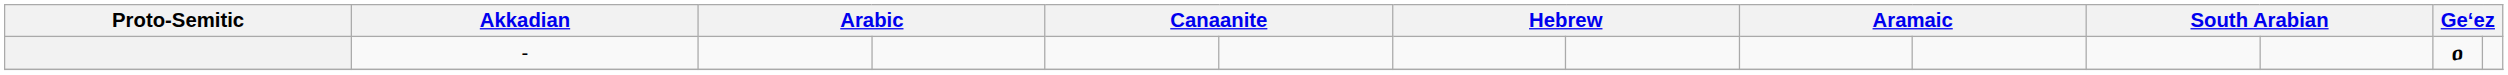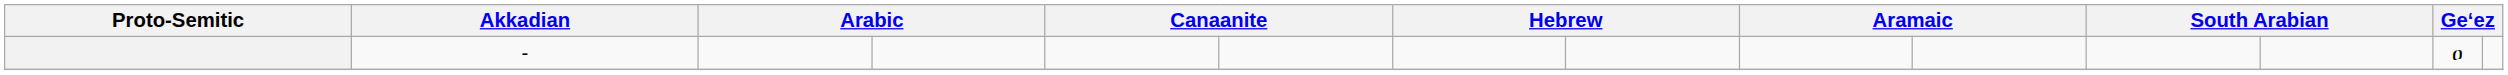(2458, 52) bold -> (2458, 52) normal
